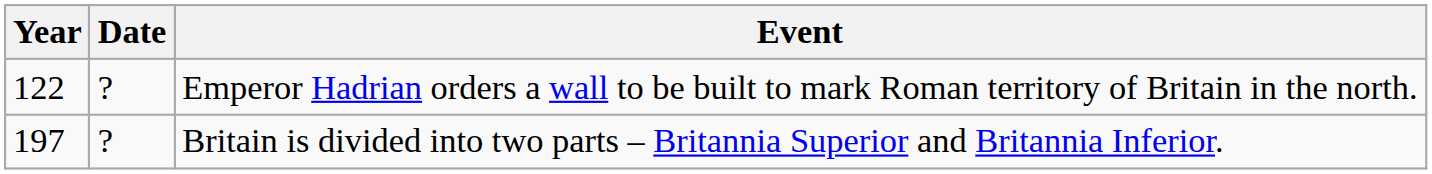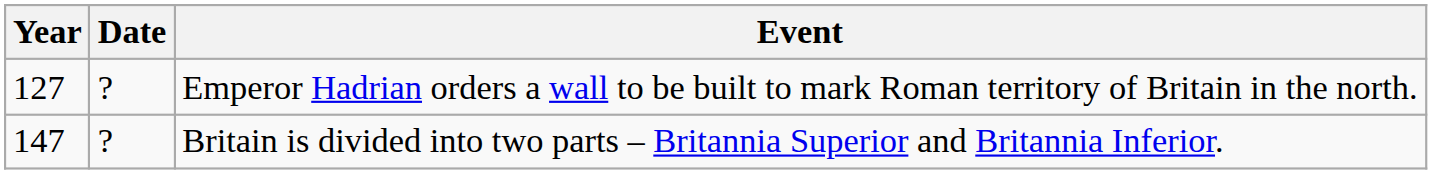(39, 86) 122 -> (39, 86) 127
(39, 140) 197 -> (39, 140) 147
